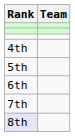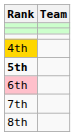(17, 48) no background -> (17, 48) gold background
(17, 67) normal -> (17, 67) bold
(17, 85) no background -> (17, 85) pink background
(17, 122) lavender background -> (17, 122) no background
